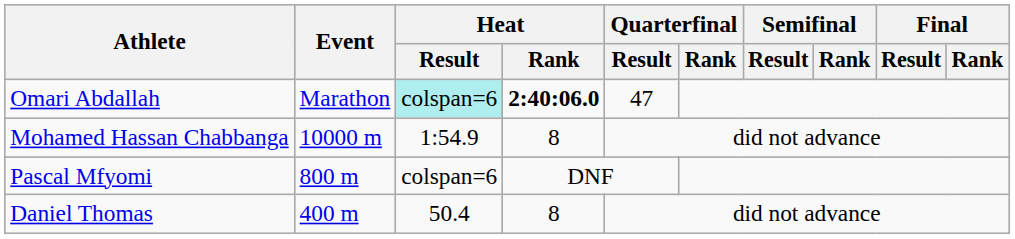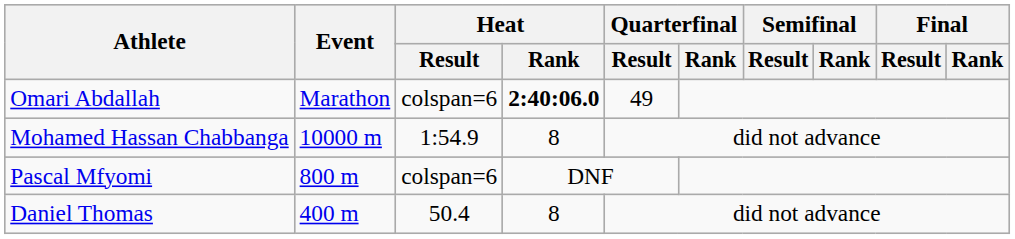(449, 99) paleturquoise background -> (449, 99) no background
(642, 99) 47 -> (642, 99) 49
